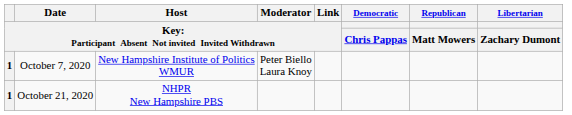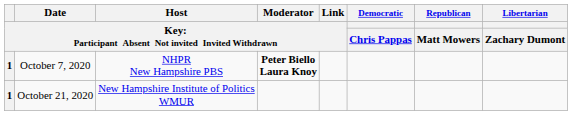(176, 65) New Hampshire Institute of Politics WMUR -> (176, 65) NHPR New Hampshire PBS
(286, 65) normal -> (288, 65) bold
(176, 95) NHPR New Hampshire PBS -> (176, 95) New Hampshire Institute of Politics WMUR
